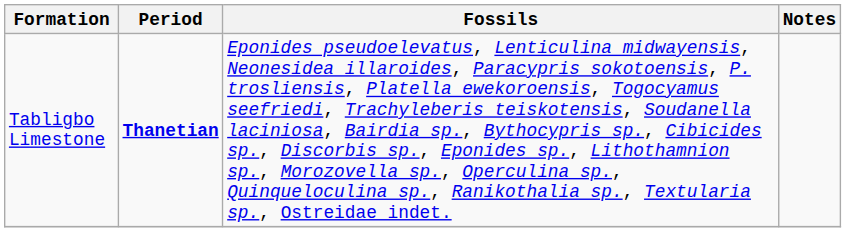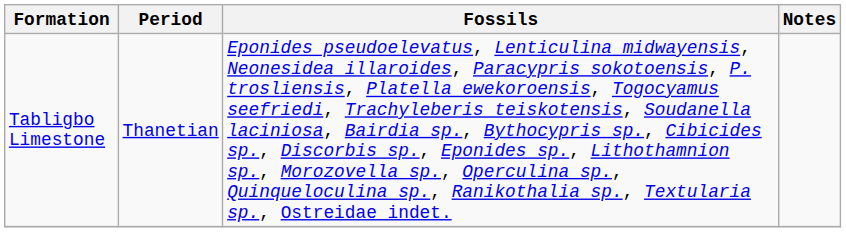(171, 130) bold -> (171, 130) normal
